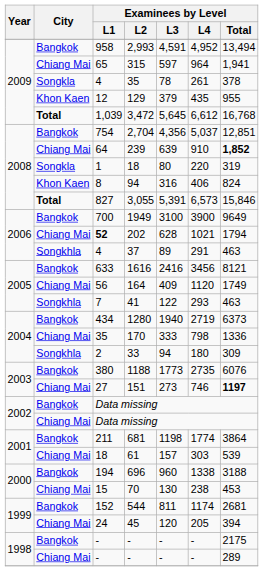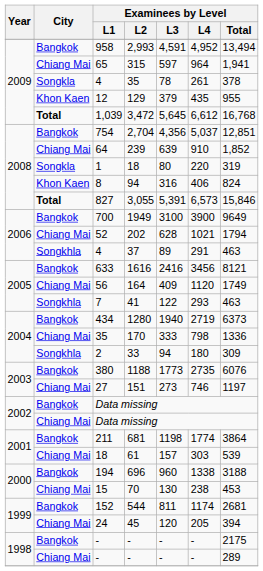(236, 149) bold -> (236, 149) normal
(101, 234) bold -> (101, 234) normal
(234, 387) bold -> (234, 387) normal
